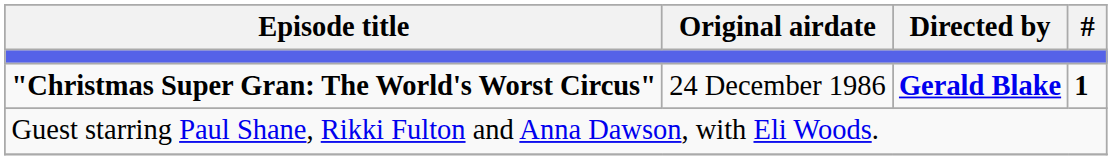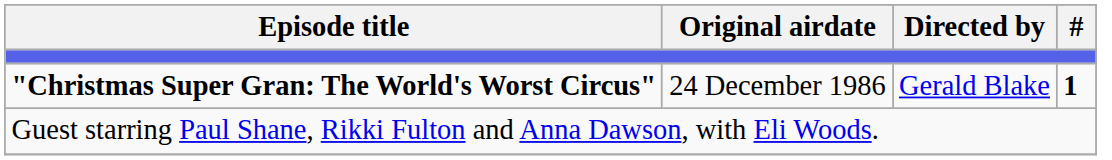(980, 85) bold -> (974, 85) normal
